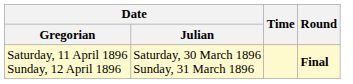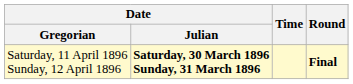(197, 61) normal -> (201, 61) bold
